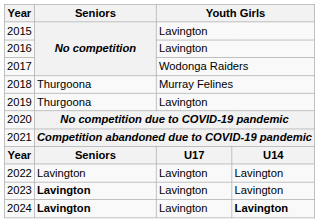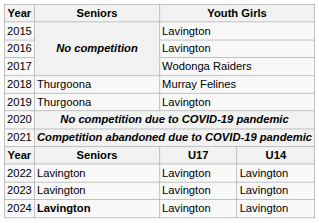(64, 191) bold -> (61, 191) normal
(261, 208) bold -> (264, 208) normal
